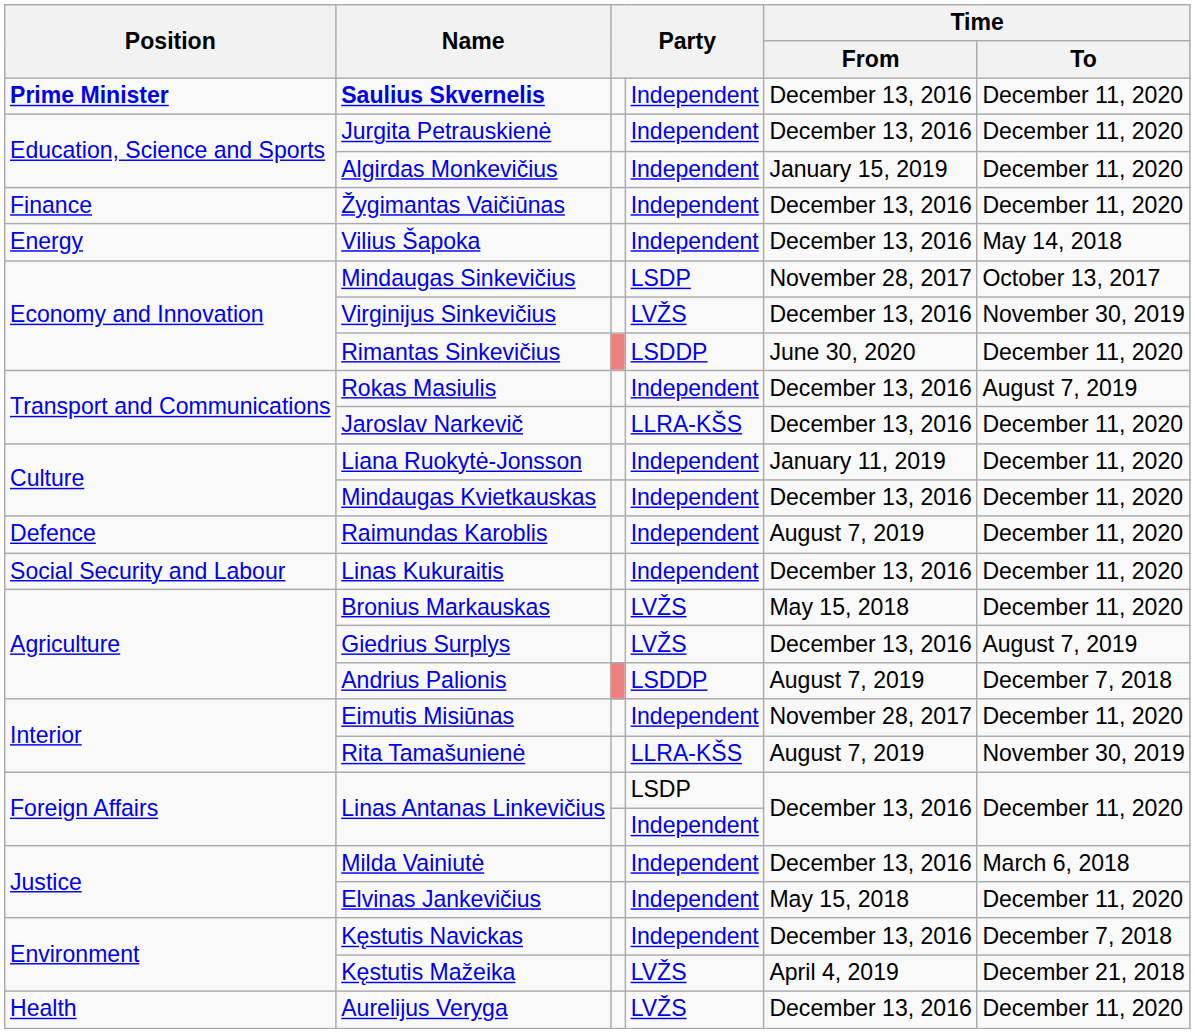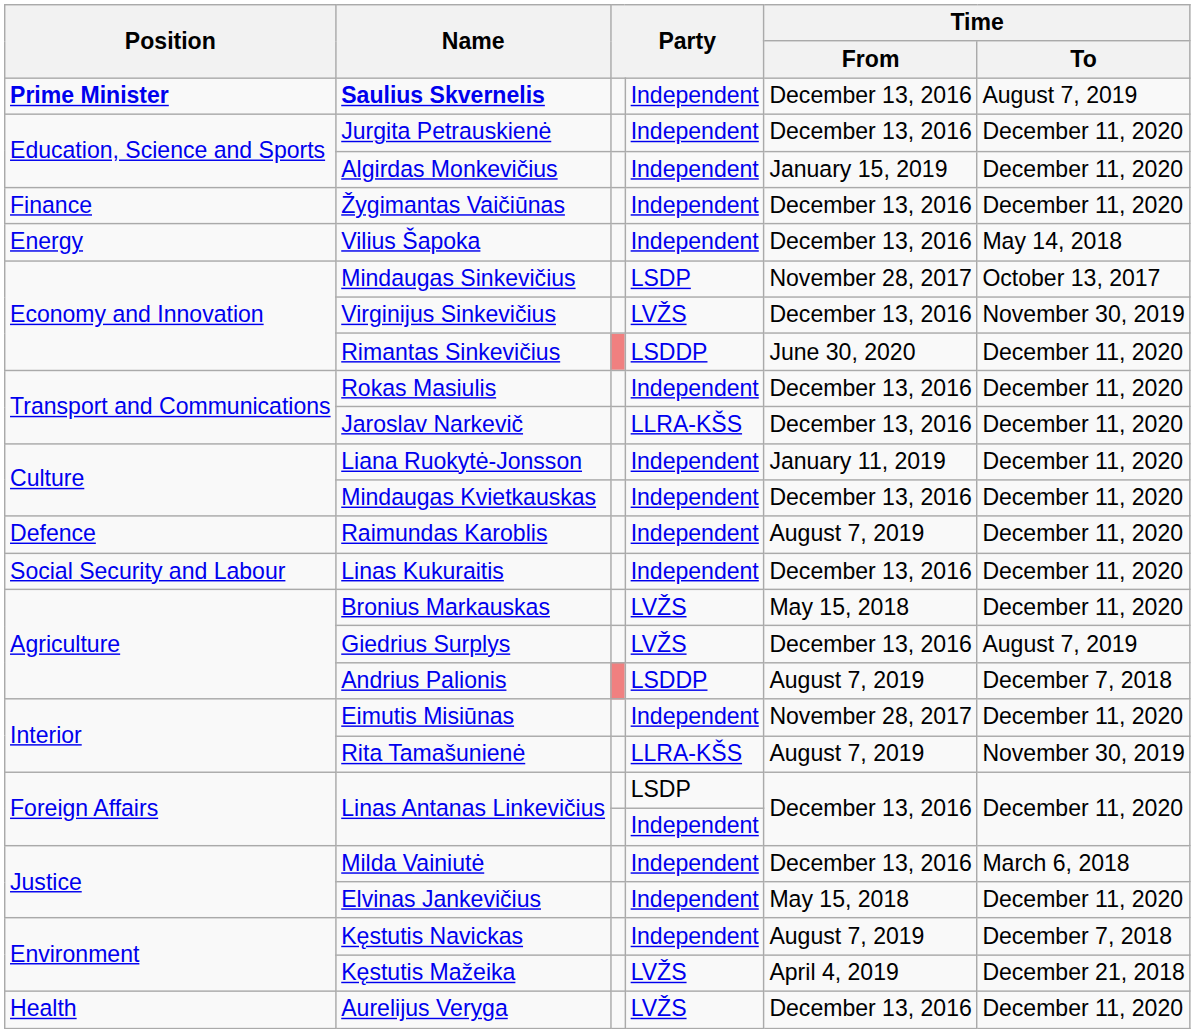(1083, 95) December 11, 2020 -> (1060, 95) August 7, 2019
(1060, 388) August 7, 2019 -> (1083, 388) December 11, 2020
(871, 936) December 13, 2016 -> (847, 936) August 7, 2019
